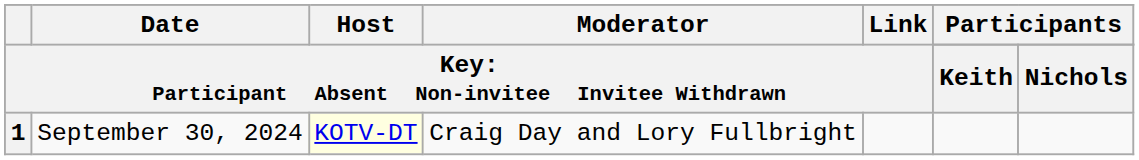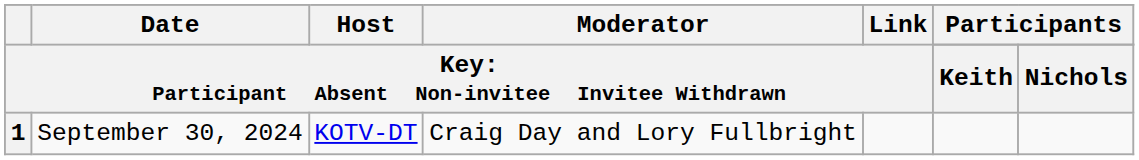(366, 133) lightyellow background -> (366, 133) no background
